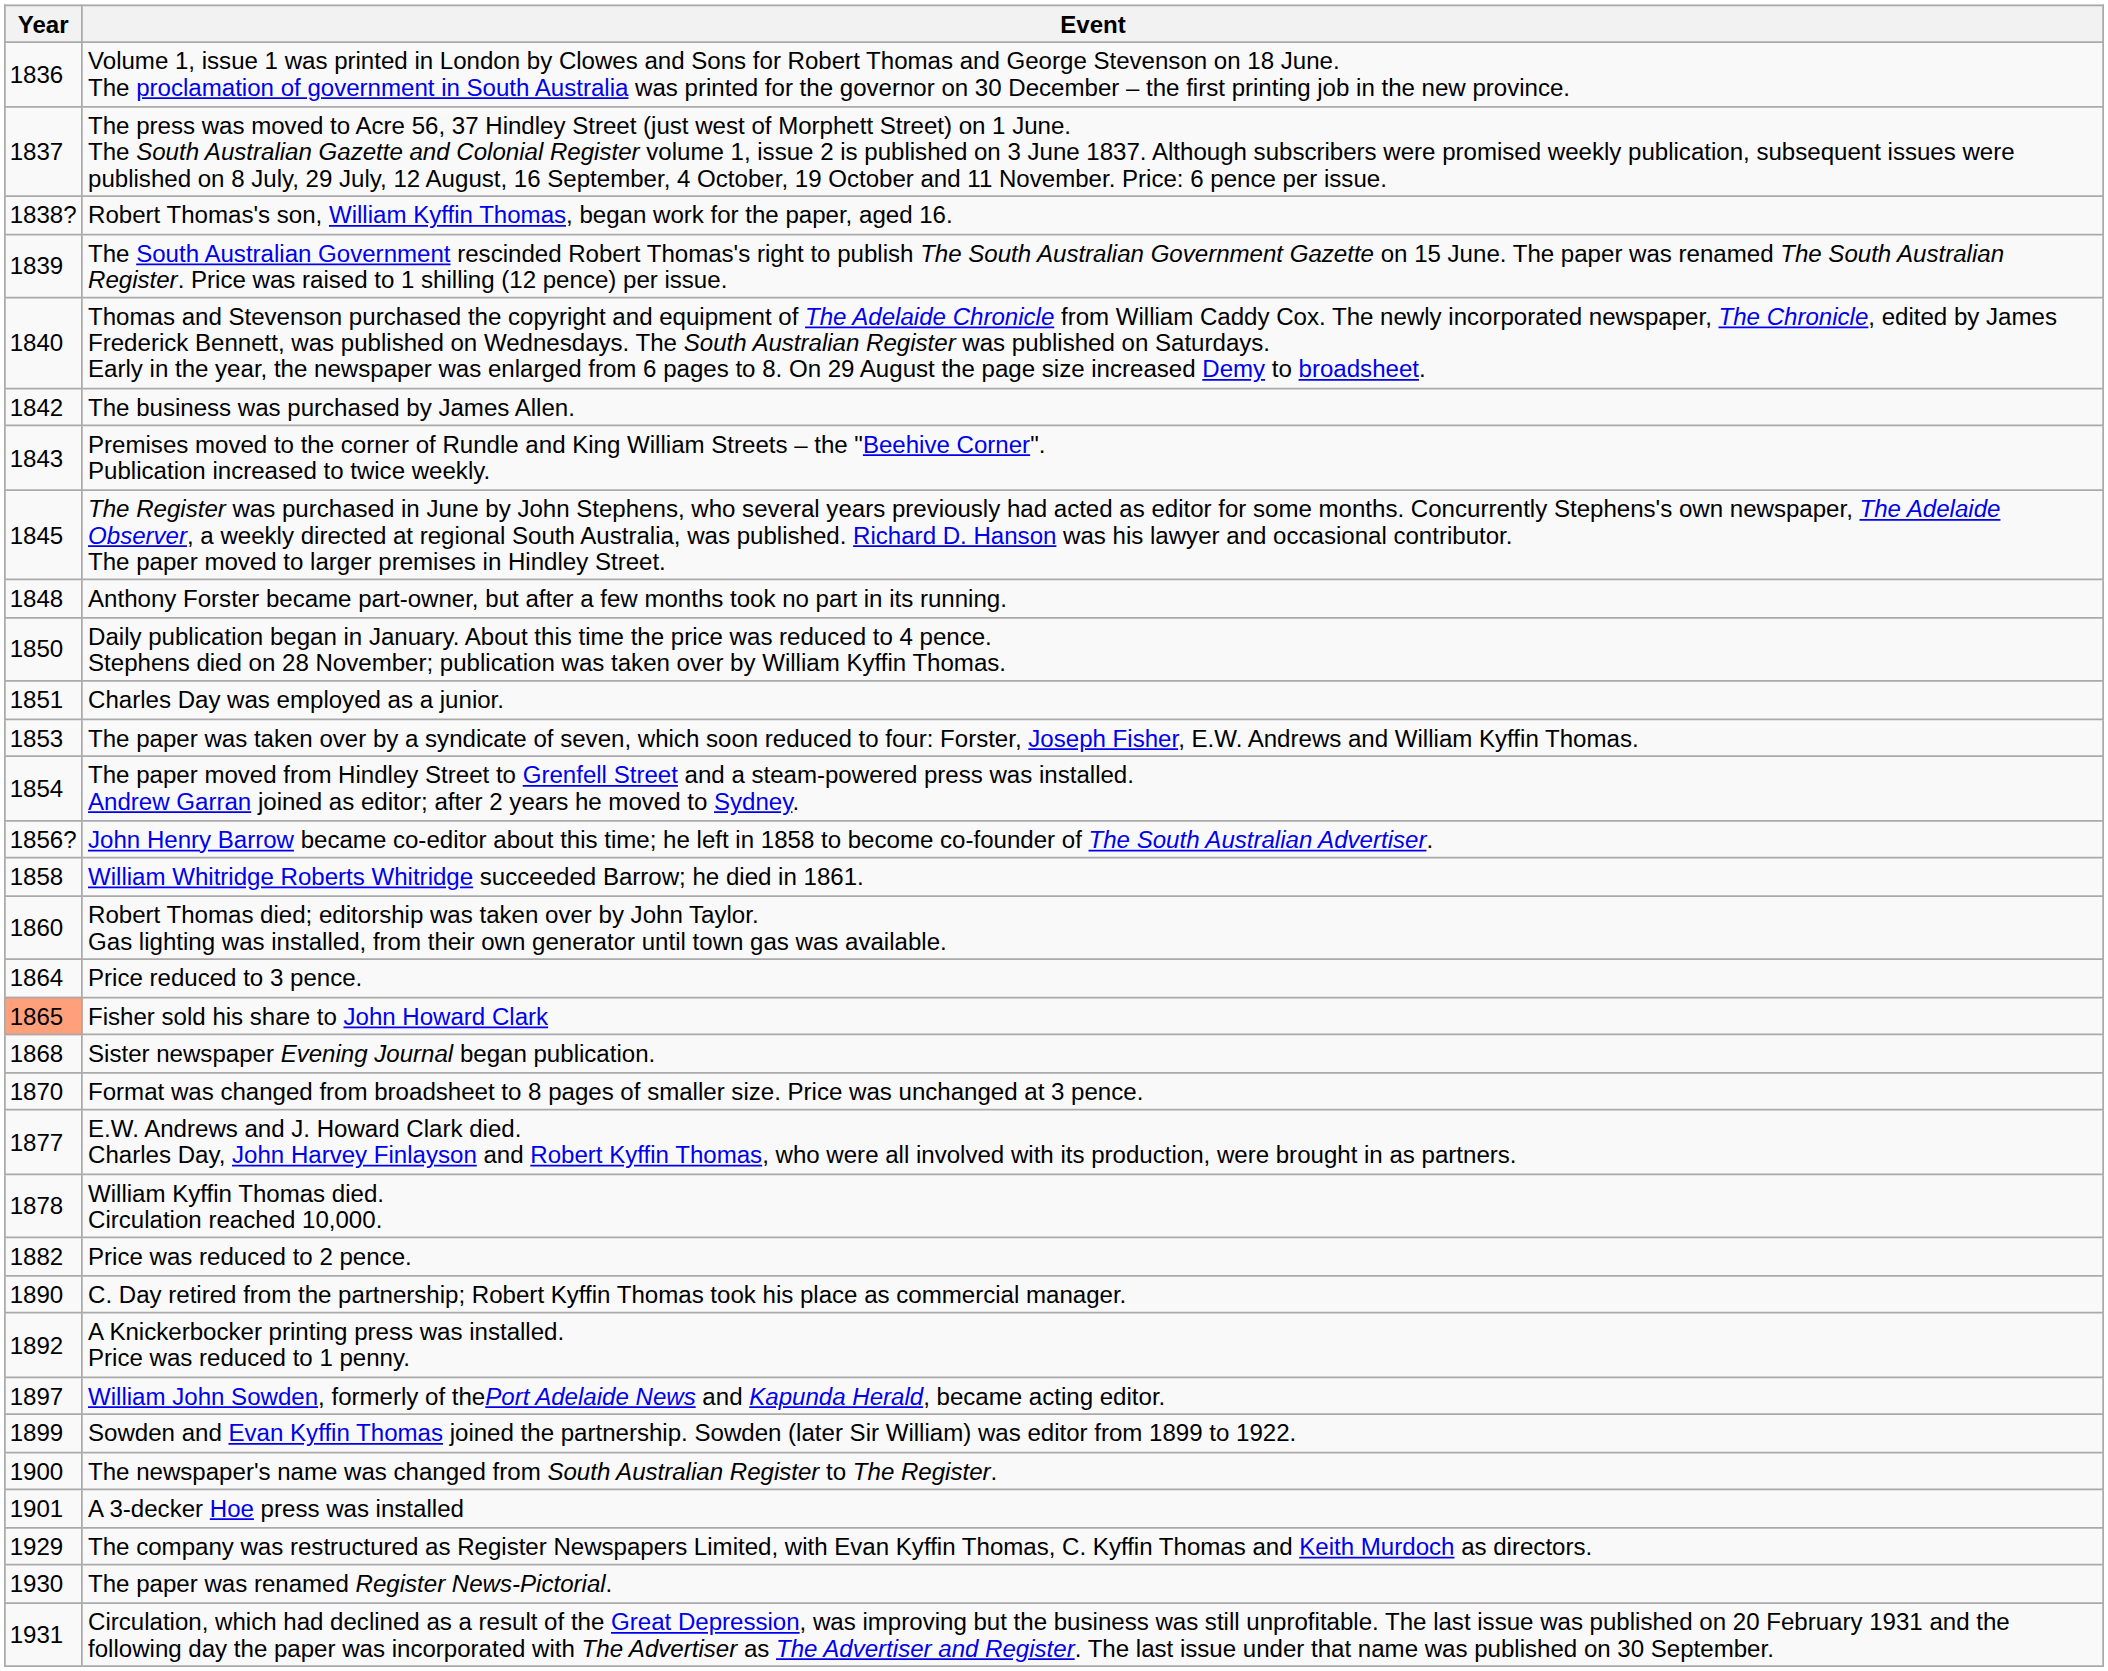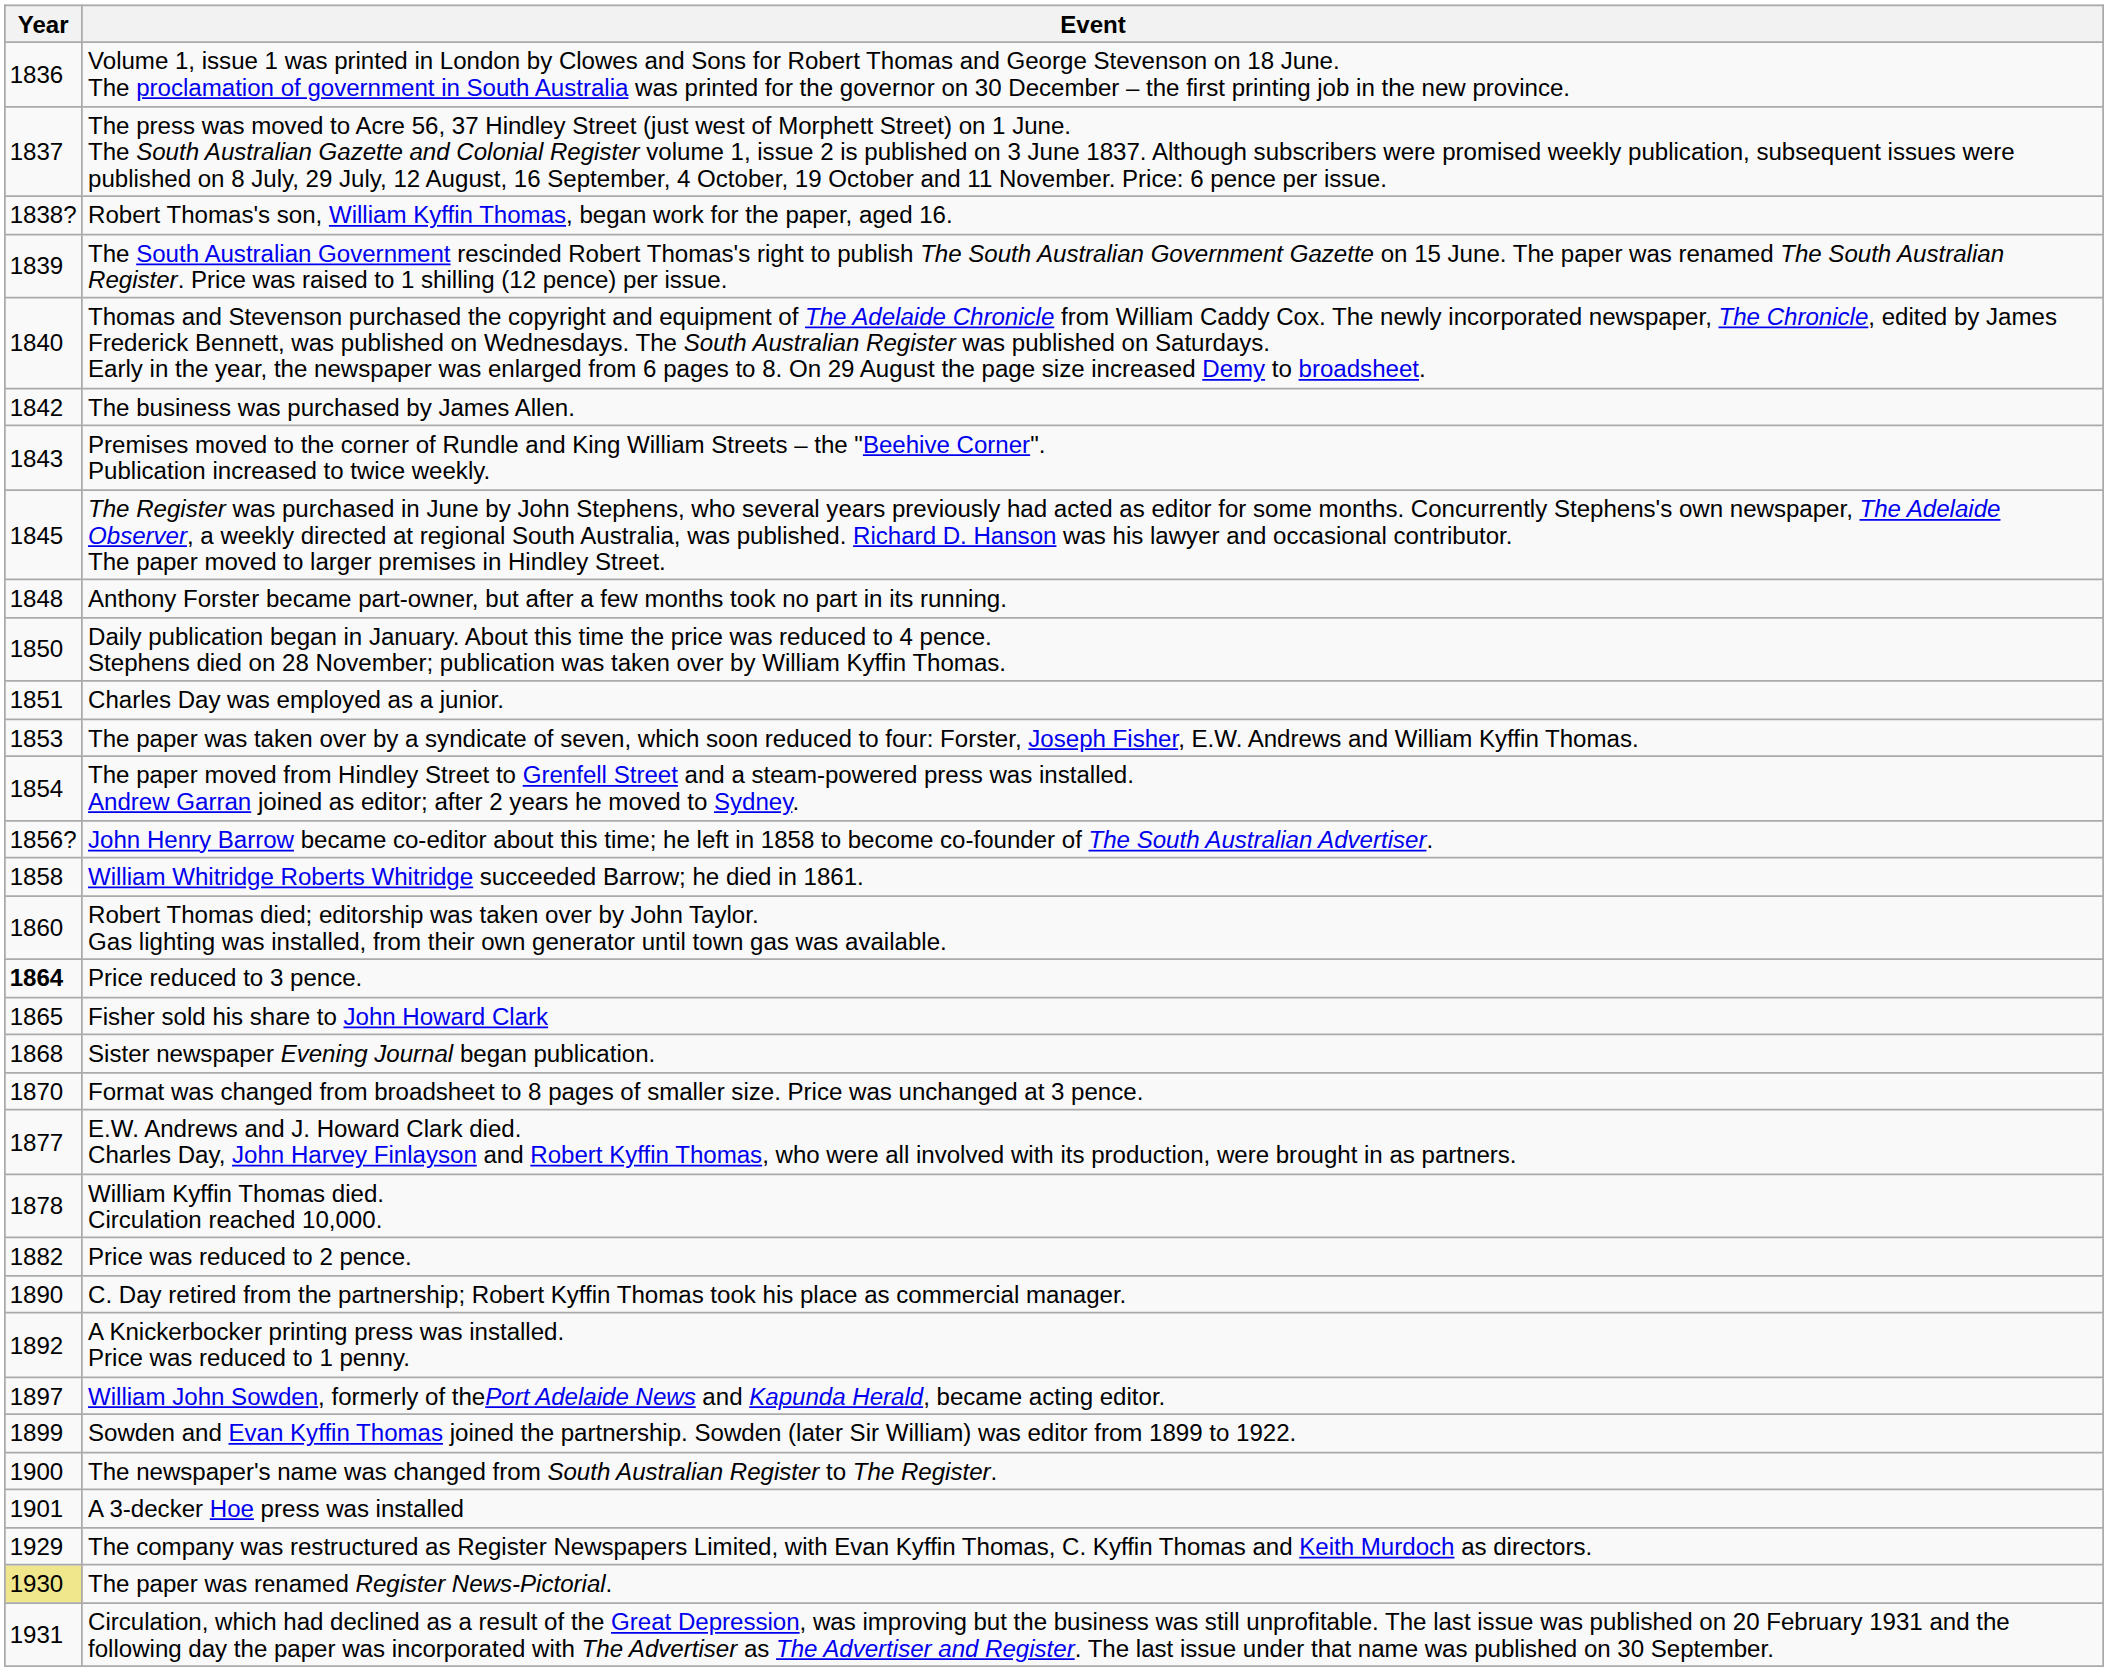(36, 978) normal -> (36, 978) bold
(36, 1016) lightsalmon background -> (36, 1016) no background
(36, 1584) no background -> (36, 1584) khaki background
